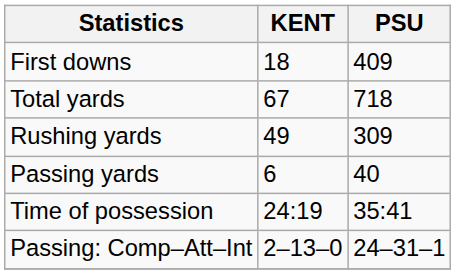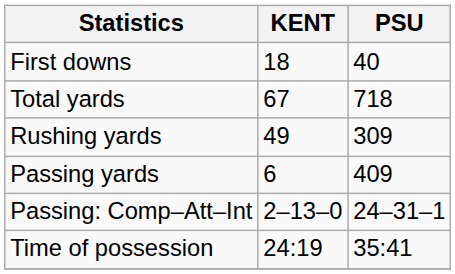(373, 61) 409 -> (366, 61) 40
(366, 174) 40 -> (373, 174) 409
rows swapped: (131, 249) <-> (112, 211)
